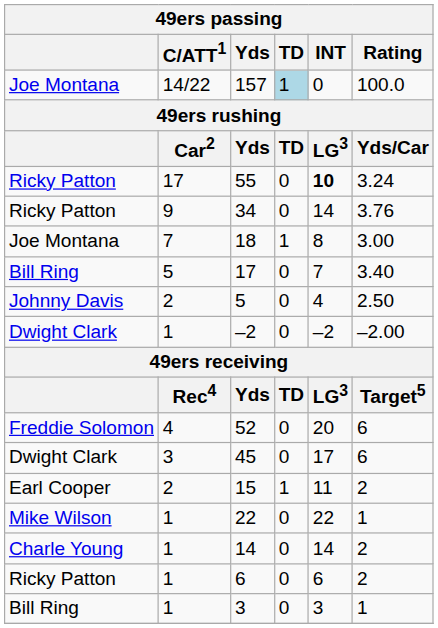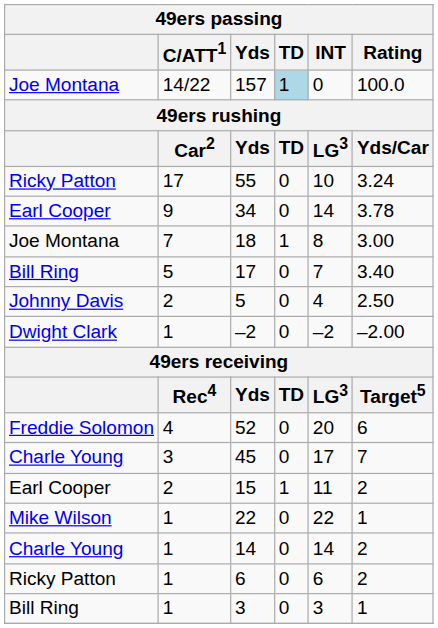(323, 180) bold -> (323, 180) normal
(62, 211) Ricky Patton -> (60, 211) Earl Cooper
(375, 211) 3.76 -> (375, 211) 3.78
(63, 457) Dwight Clark -> (66, 457) Charle Young
(362, 457) 6 -> (362, 457) 7
